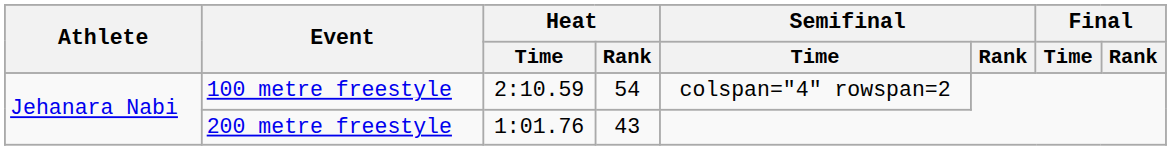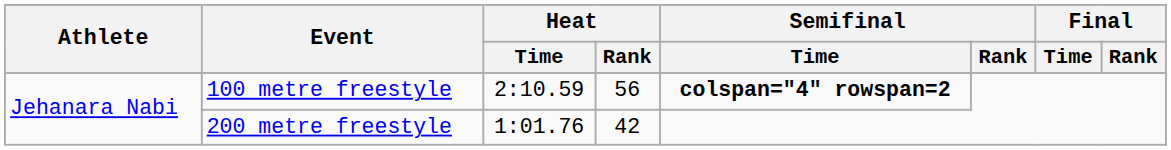(627, 91) 54 -> (627, 91) 56
(815, 91) normal -> (815, 91) bold
(627, 127) 43 -> (627, 127) 42
